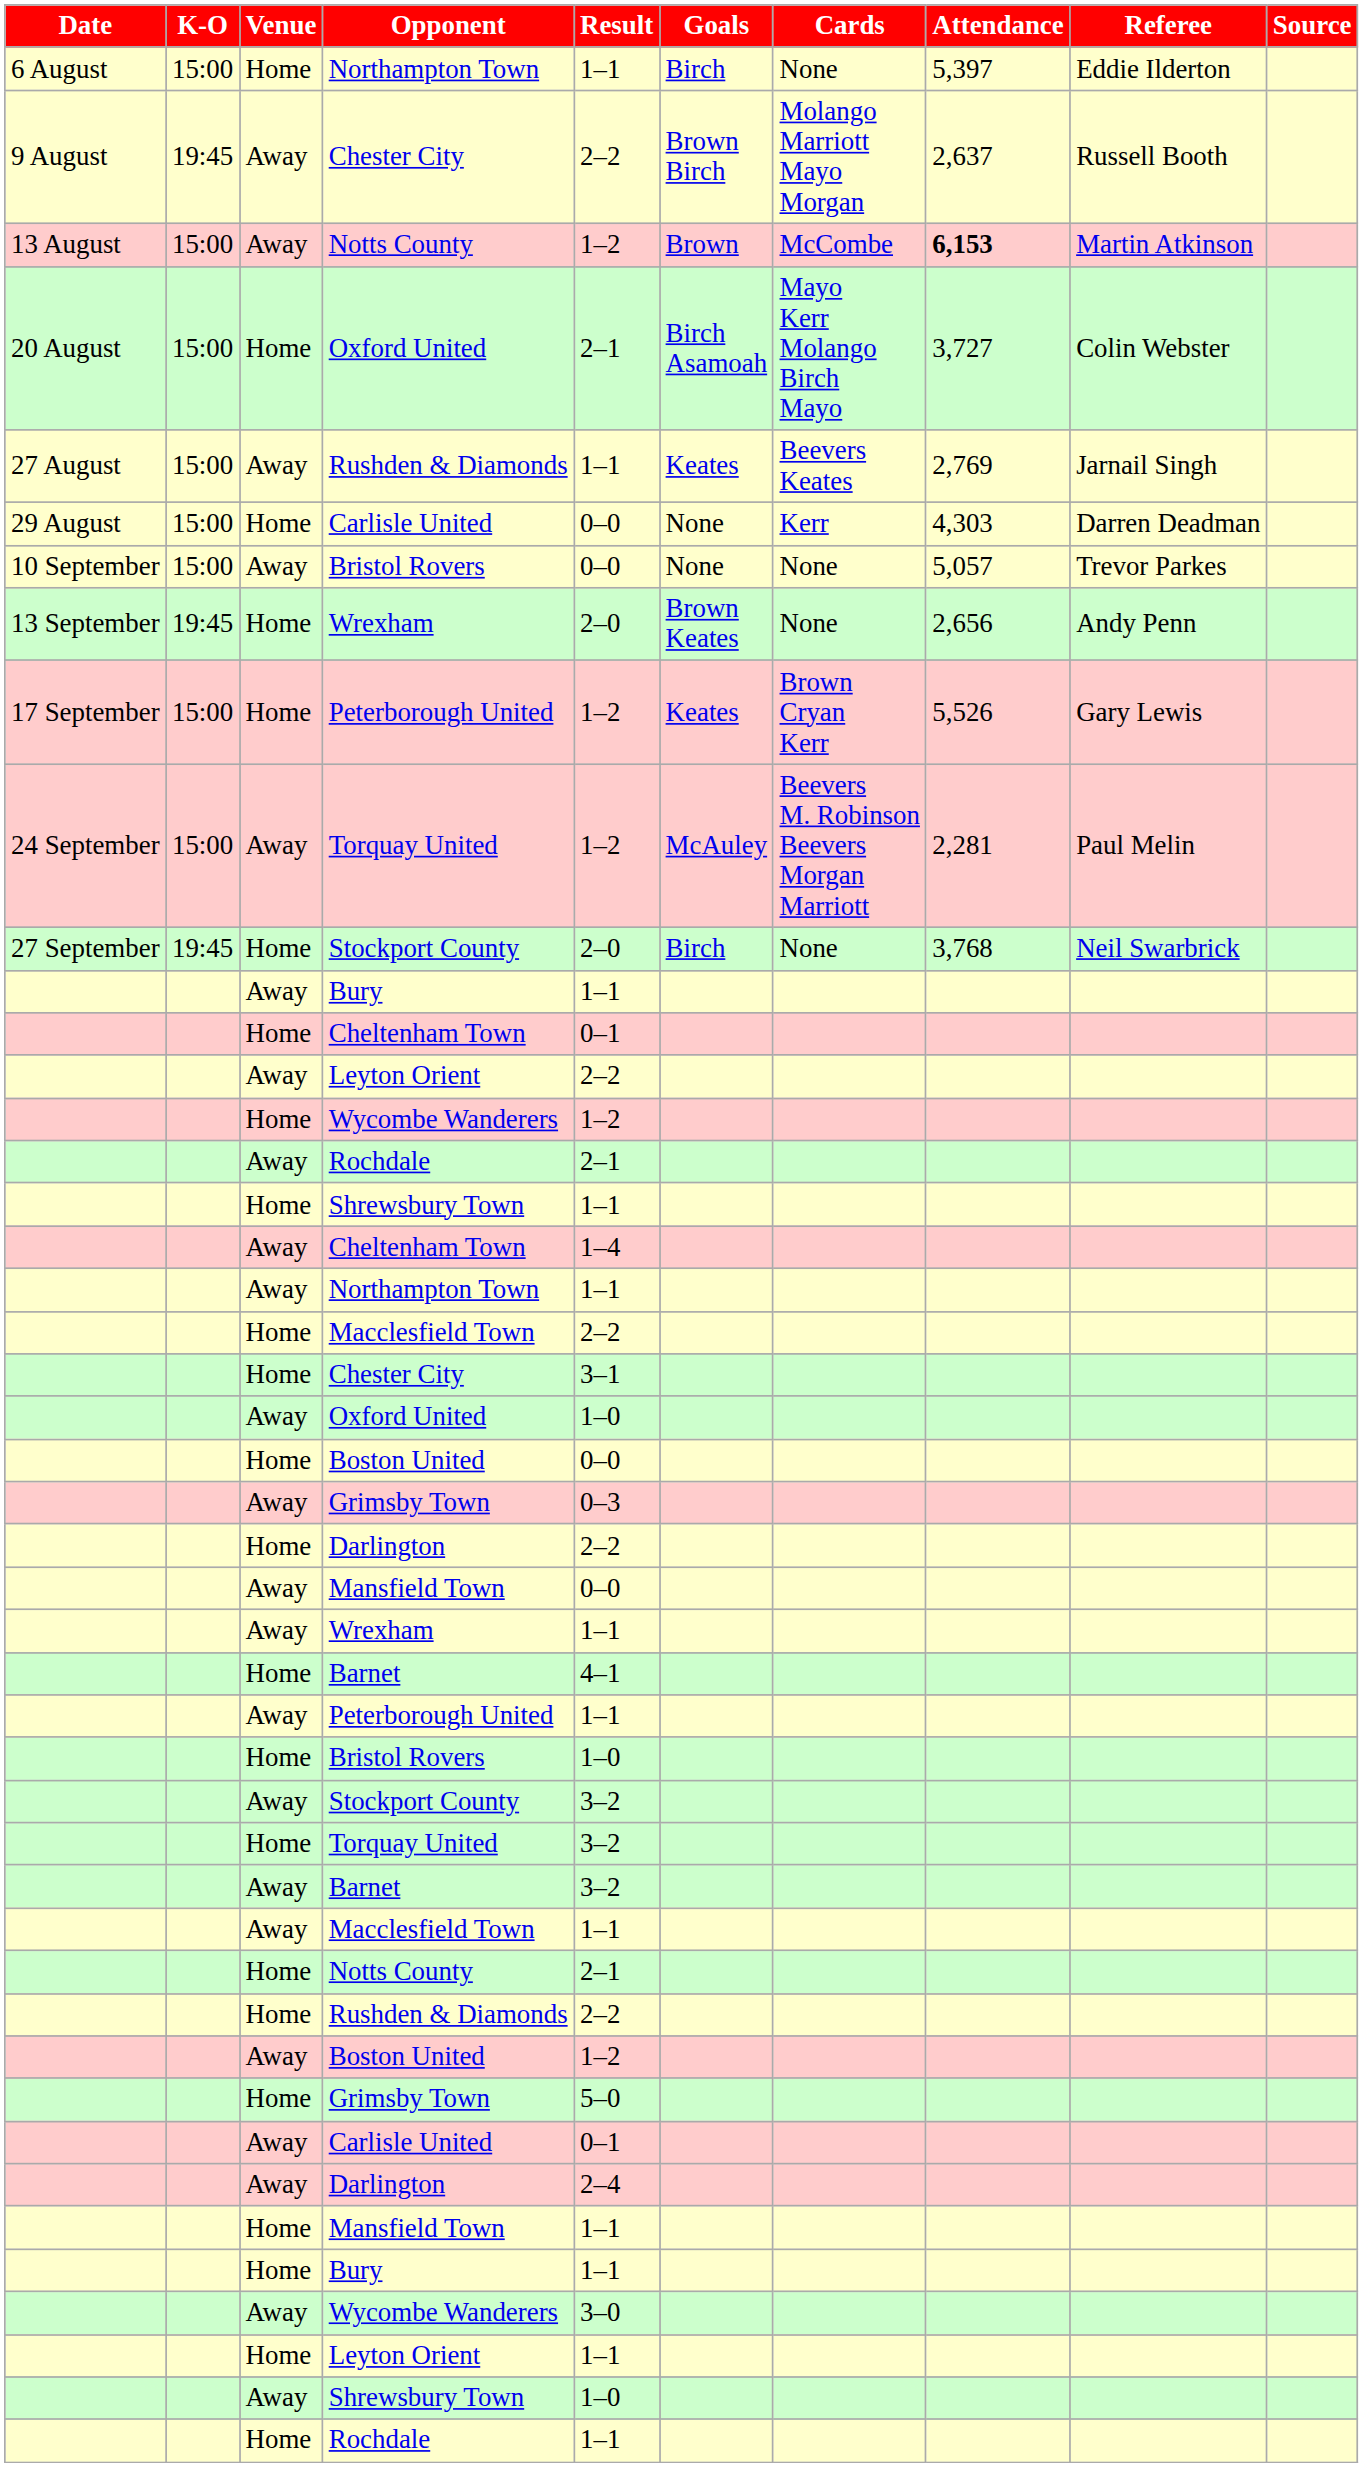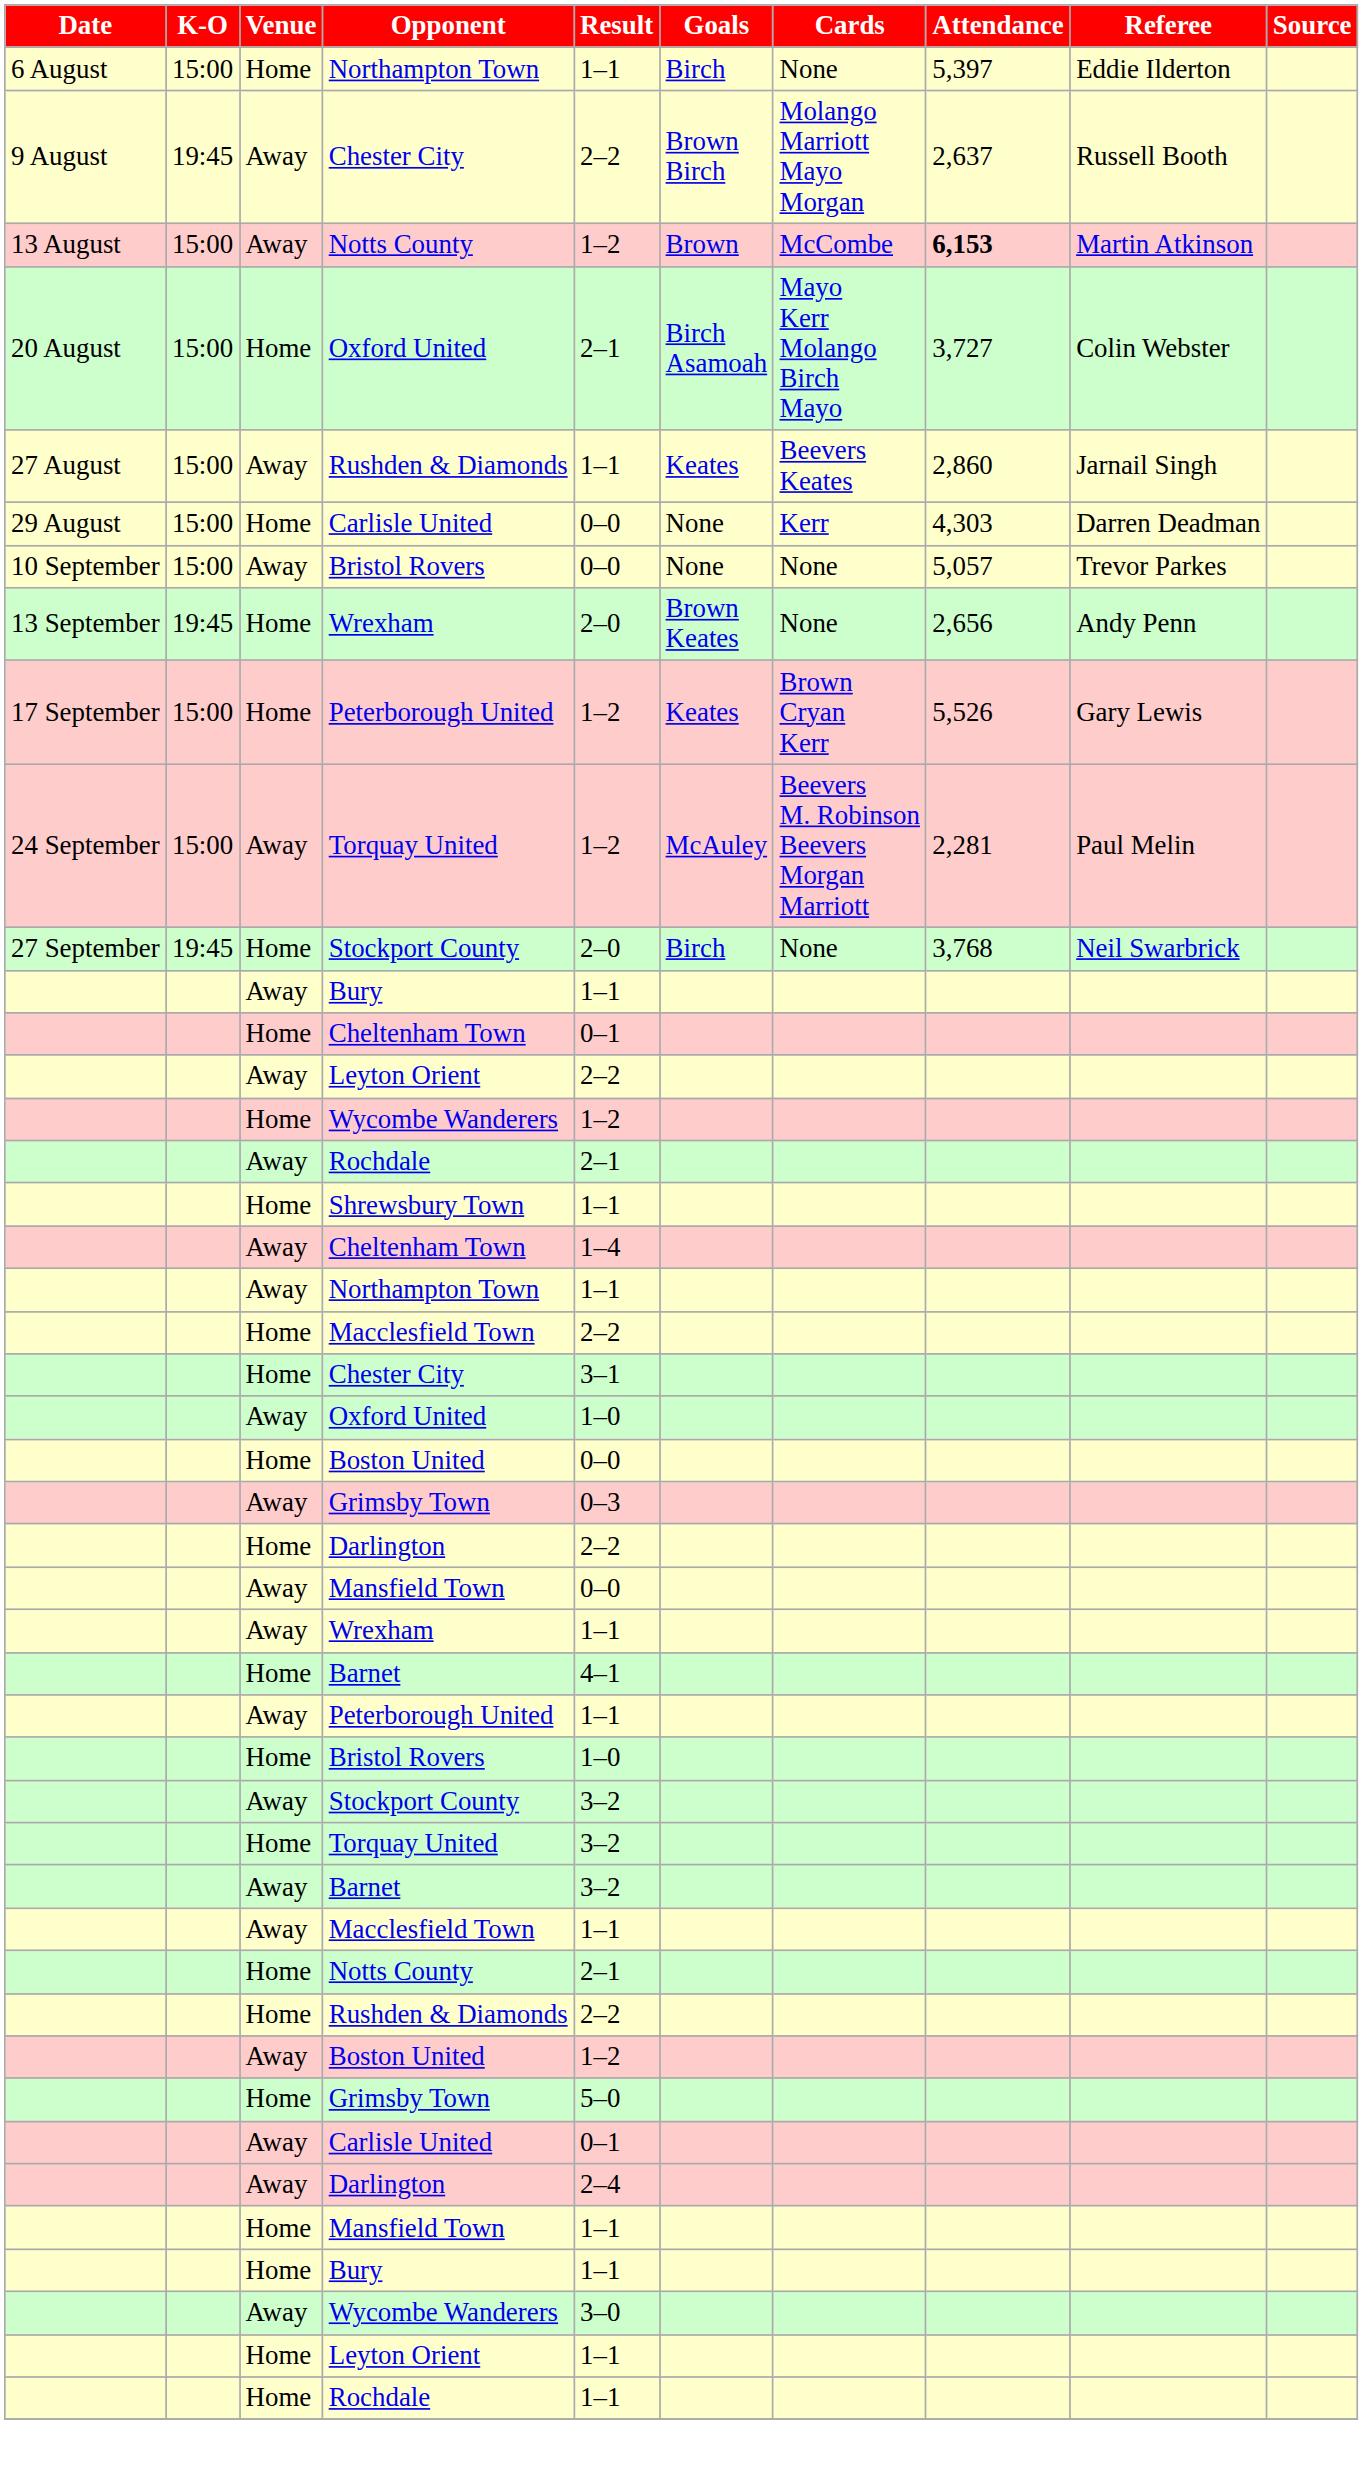(963, 465) 2,769 -> (963, 465) 2,860
- row: (276, 2397)
